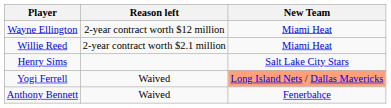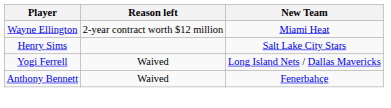- row: (42, 45)
(307, 78) lightsalmon background -> (304, 62) no background
